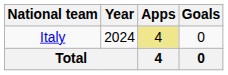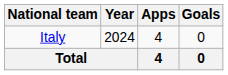(158, 37) khaki background -> (158, 37) no background
